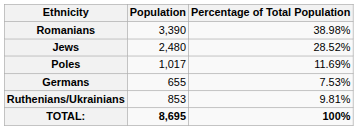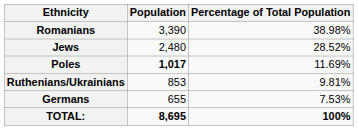(172, 64) normal -> (172, 64) bold
rows swapped: (66, 99) <-> (66, 82)
